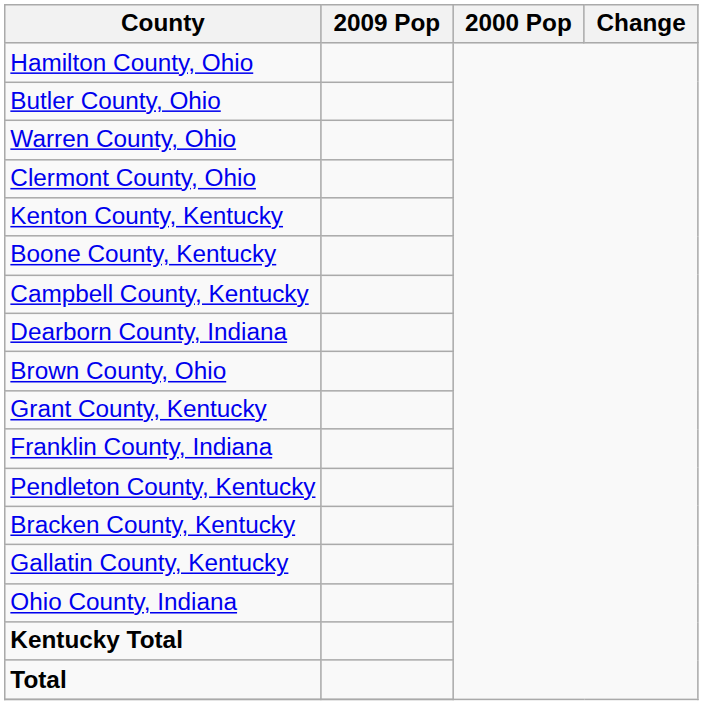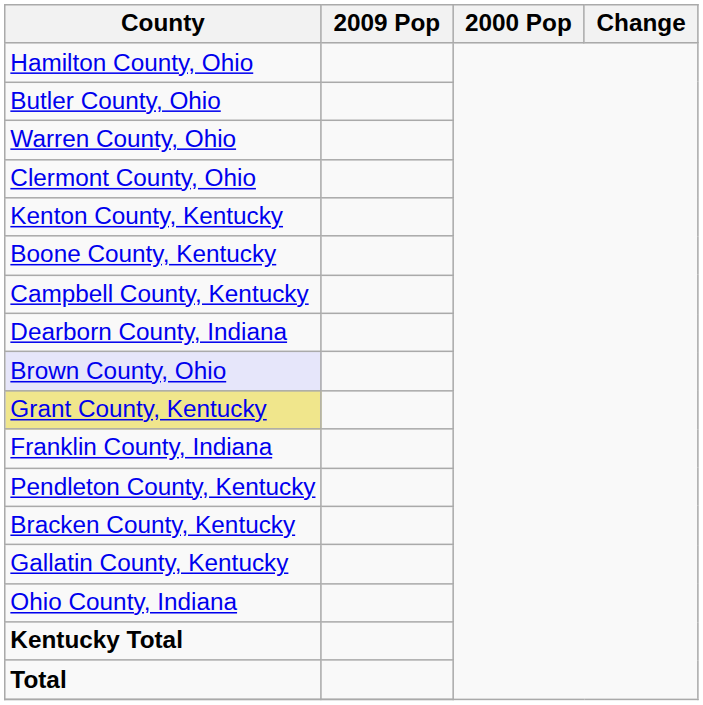(118, 370) no background -> (118, 370) lavender background
(139, 409) no background -> (139, 409) khaki background
